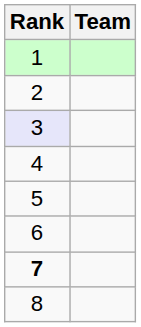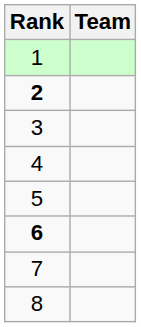(37, 92) normal -> (37, 92) bold
(37, 127) lavender background -> (37, 127) no background
(37, 233) normal -> (37, 233) bold
(37, 269) bold -> (37, 269) normal
